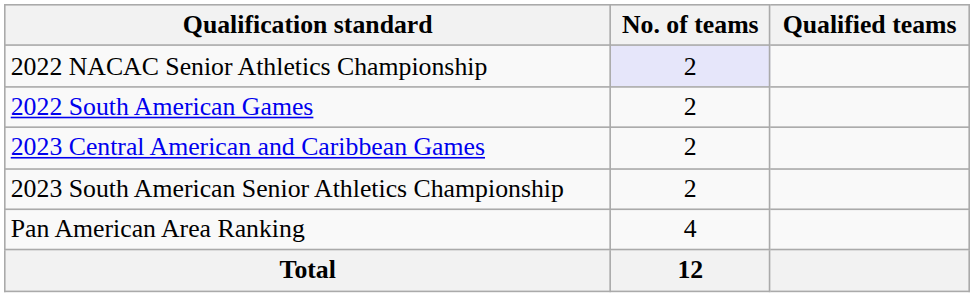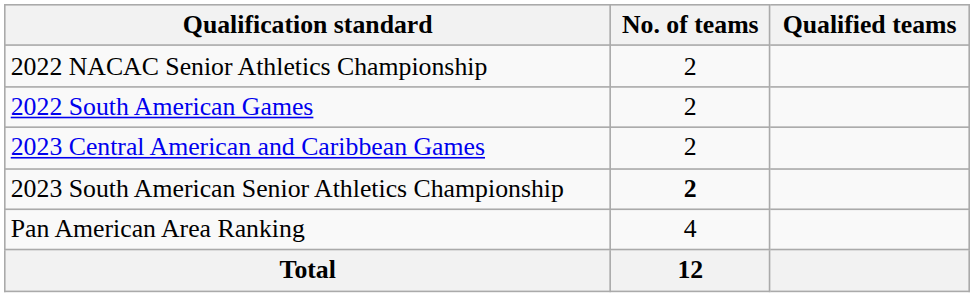(690, 65) lavender background -> (690, 65) no background
(690, 188) normal -> (690, 188) bold
